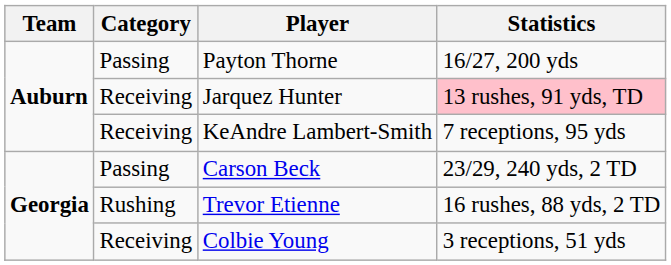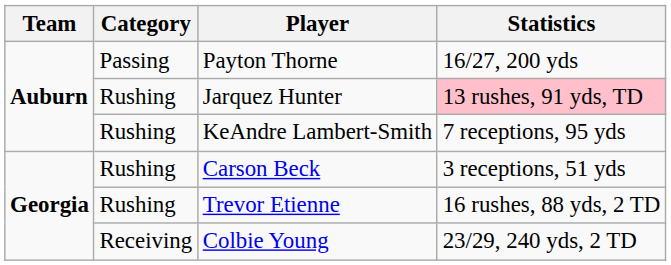(146, 96) Receiving -> (138, 96) Rushing
(146, 132) Receiving -> (138, 132) Rushing
(134, 168) Passing -> (138, 168) Rushing
(540, 168) 23/29, 240 yds, 2 TD -> (534, 168) 3 receptions, 51 yds
(534, 241) 3 receptions, 51 yds -> (540, 241) 23/29, 240 yds, 2 TD
